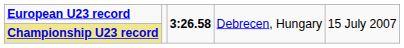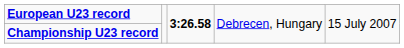(83, 33) khaki background -> (83, 33) no background
